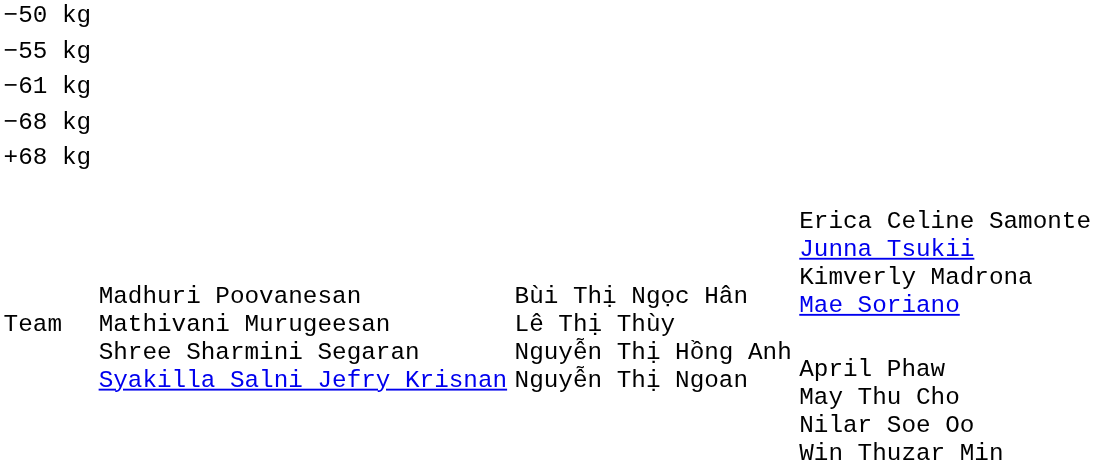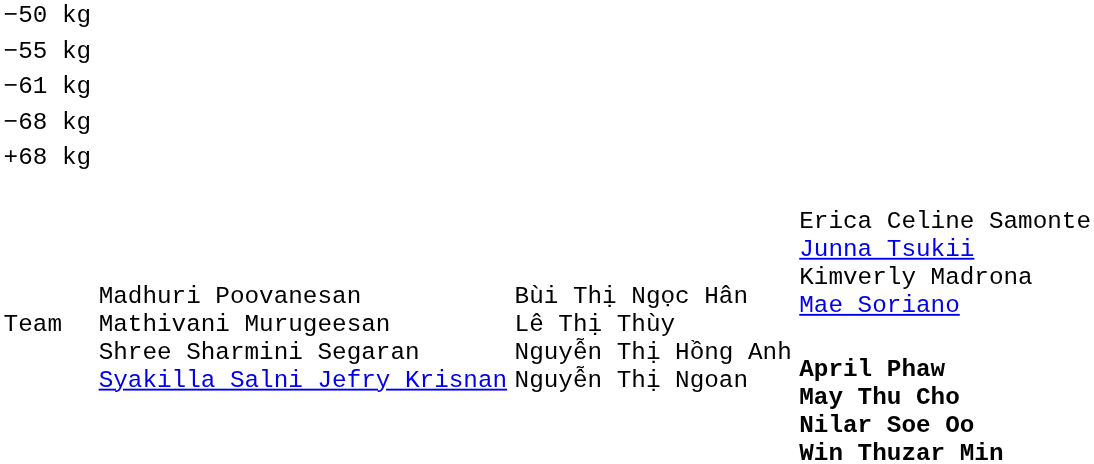(901, 411) normal -> (901, 411) bold
